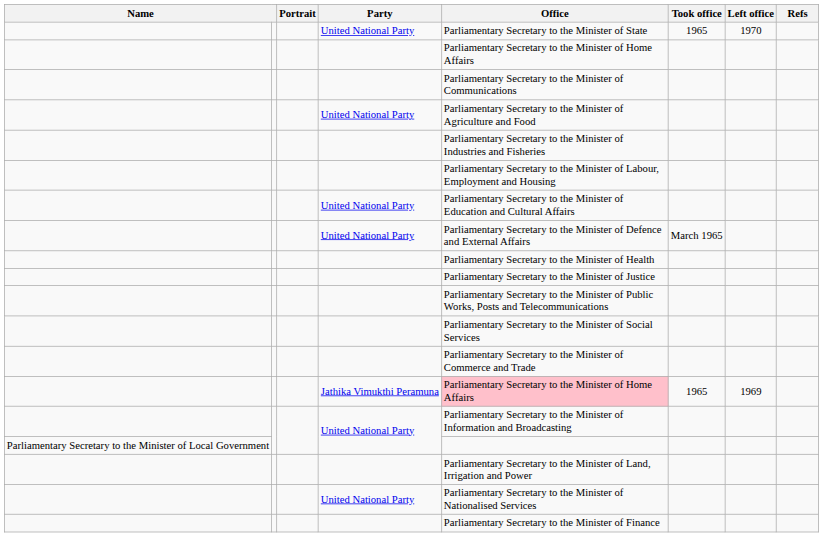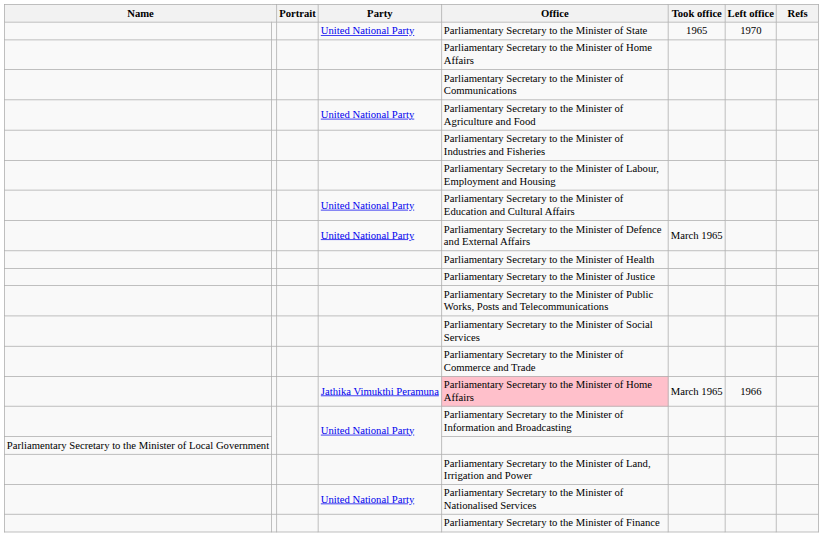(697, 391) 1965 -> (697, 391) March 1965
(751, 391) 1969 -> (751, 391) 1966
